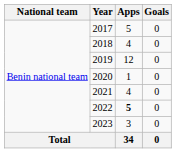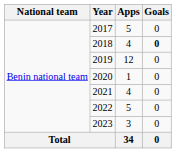(157, 44) normal -> (157, 44) bold
(128, 108) bold -> (128, 108) normal
